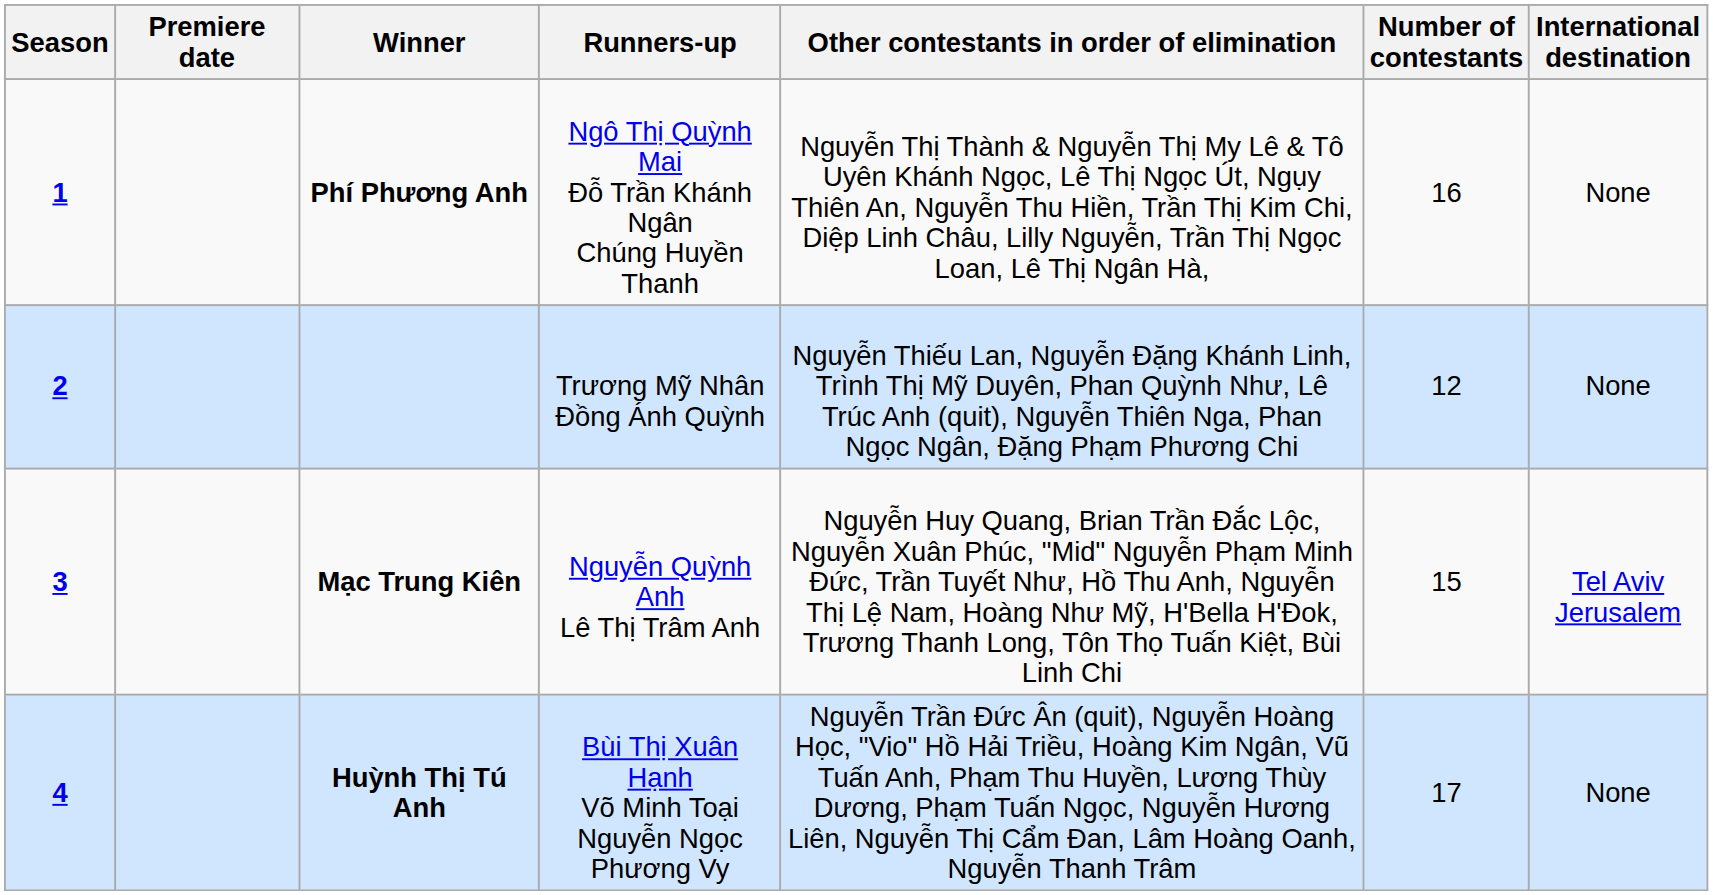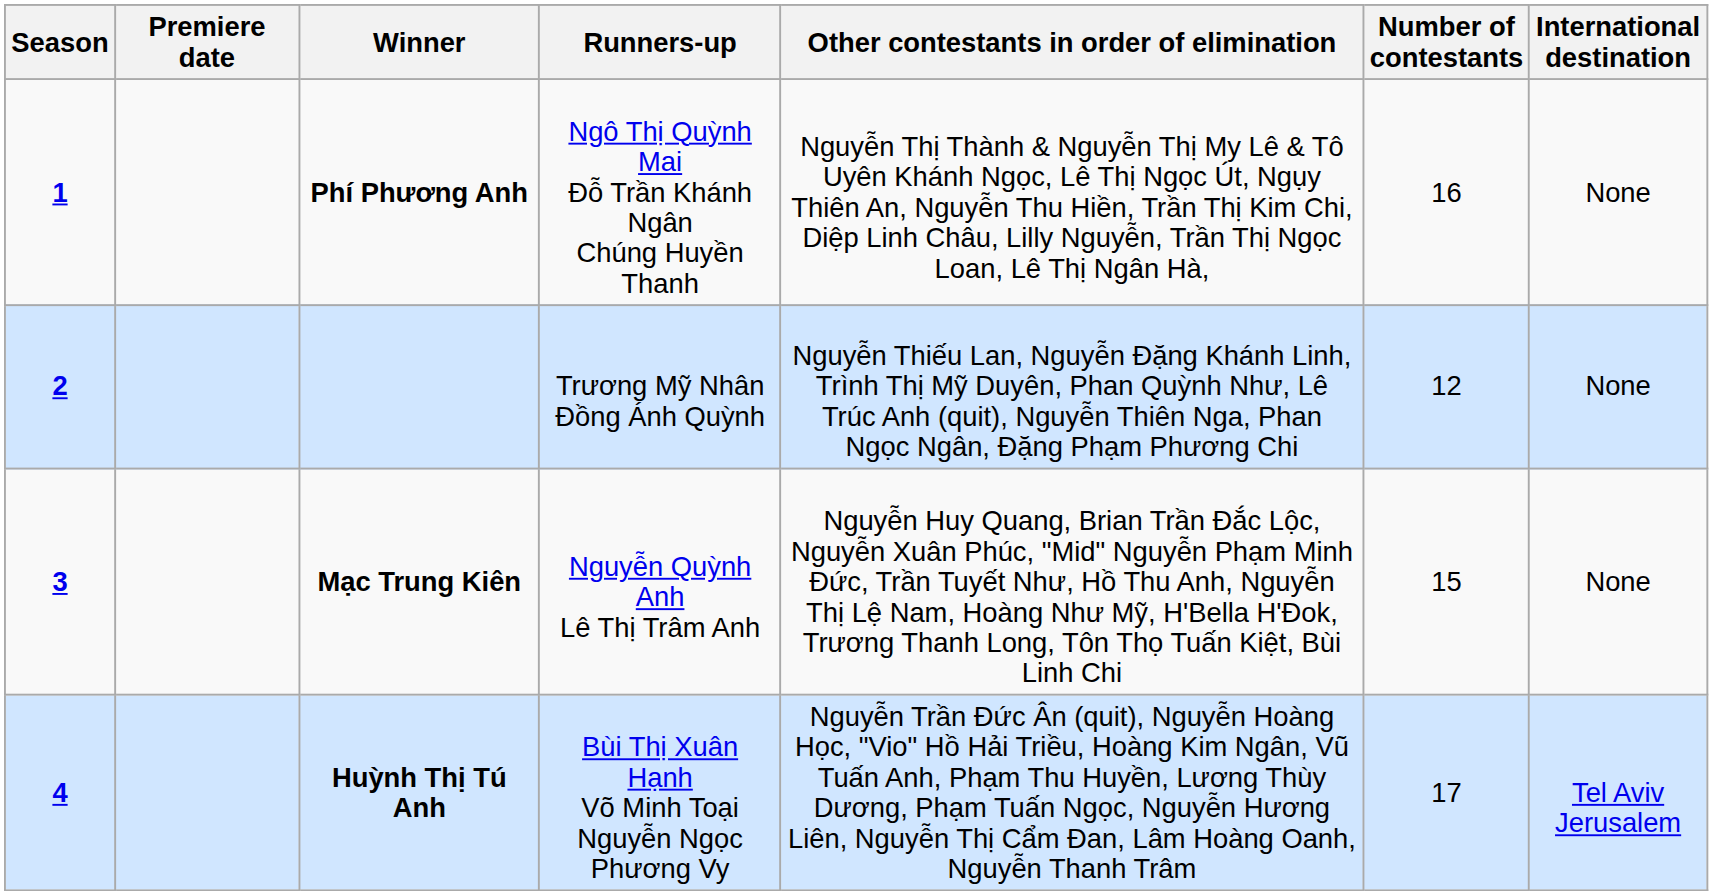(1618, 597) Tel Aviv Jerusalem -> (1618, 582) None
(1618, 793) None -> (1618, 808) Tel Aviv Jerusalem
